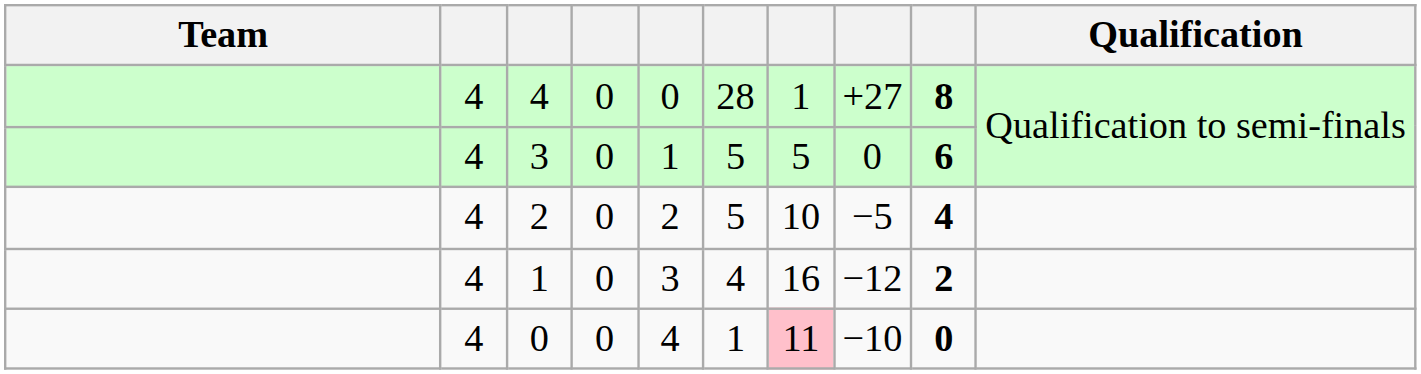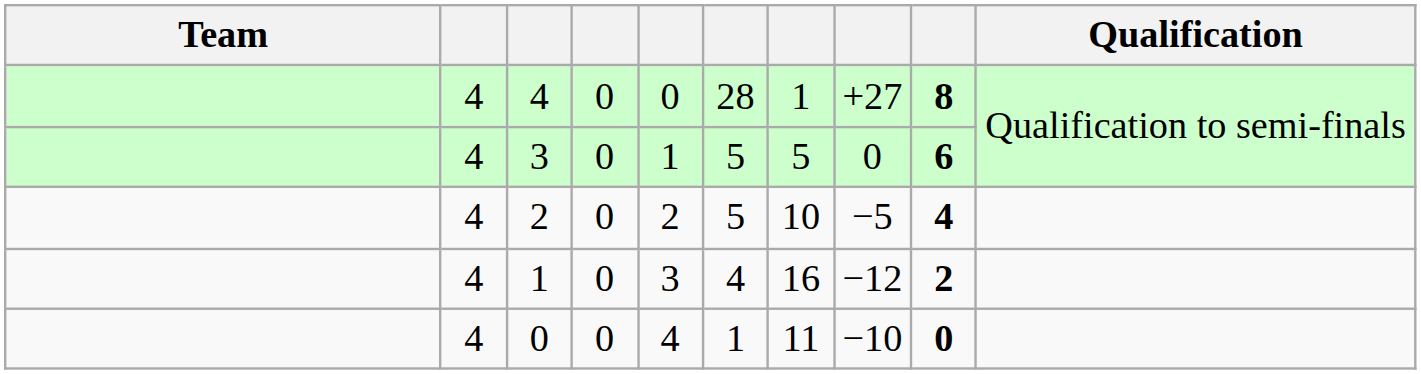(801, 338) pink background -> (801, 338) no background
